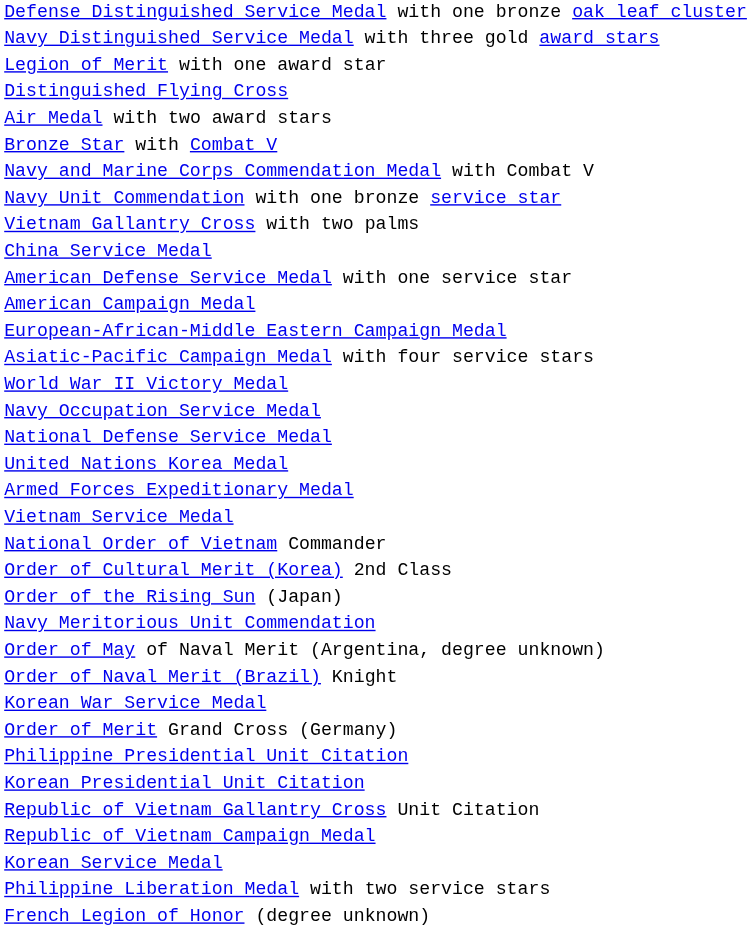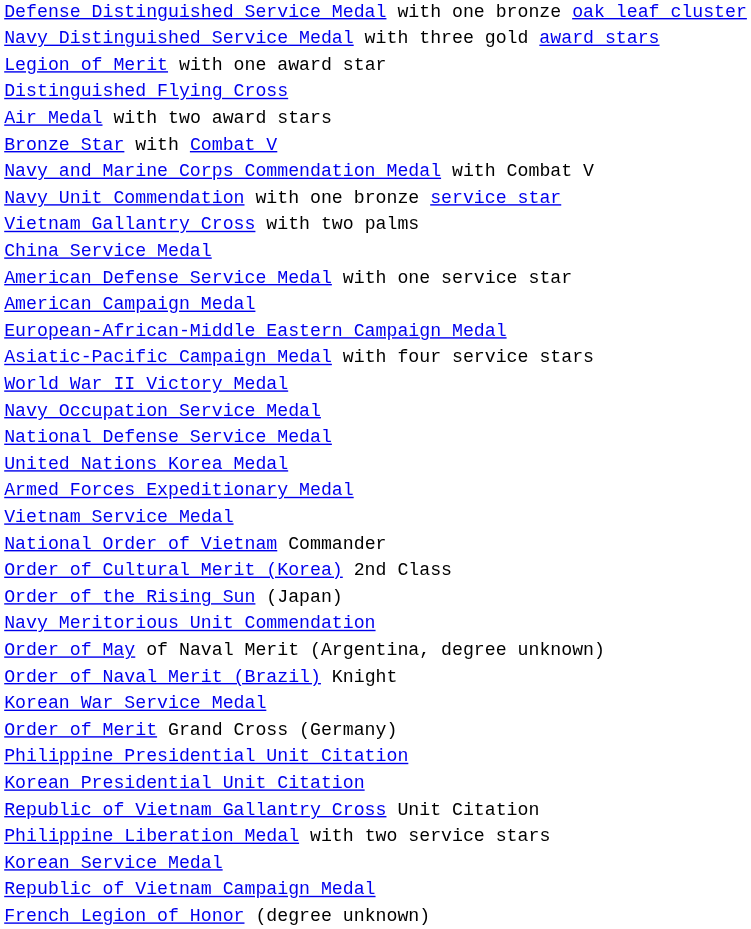(190, 836) Republic of Vietnam Campaign Medal -> (277, 836) Philippine Liberation Medal with two service stars
(277, 890) Philippine Liberation Medal with two service stars -> (190, 890) Republic of Vietnam Campaign Medal
